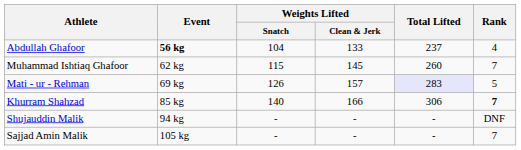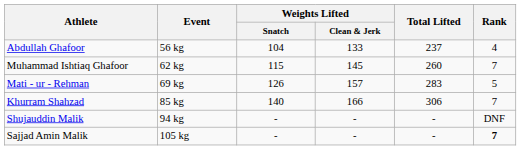(172, 48) bold -> (172, 48) normal
(434, 83) lavender background -> (434, 83) no background
(494, 101) bold -> (494, 101) normal
(494, 136) normal -> (494, 136) bold
